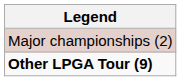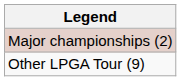(80, 64) bold -> (76, 64) normal
